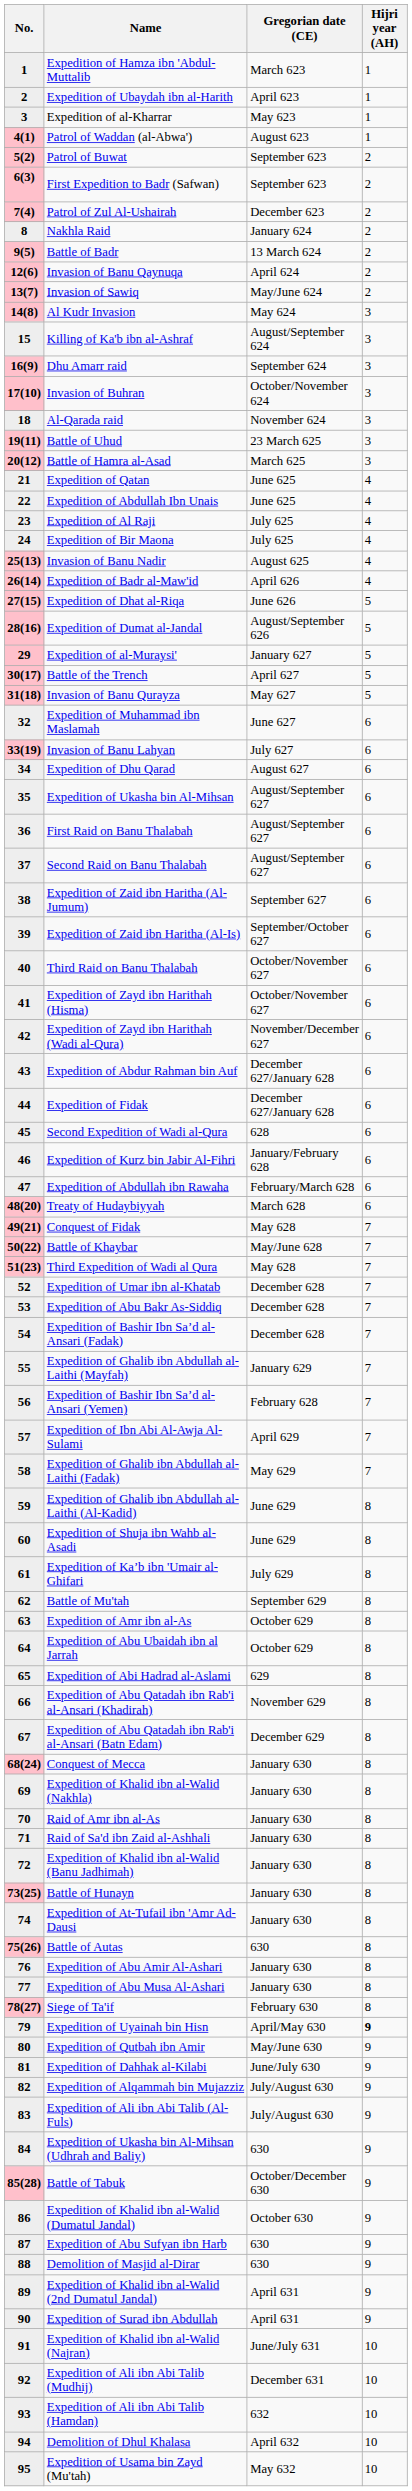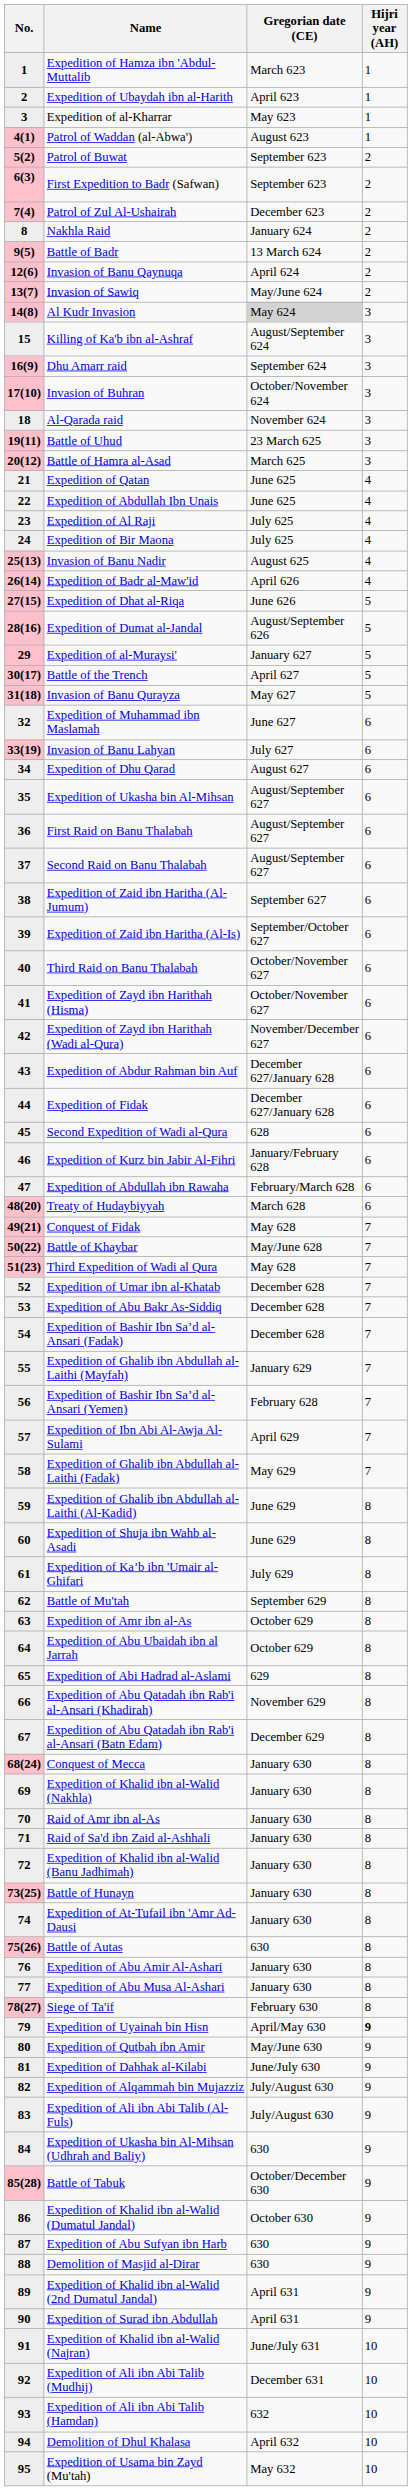(273, 311) no background -> (273, 311) lightgrey background
